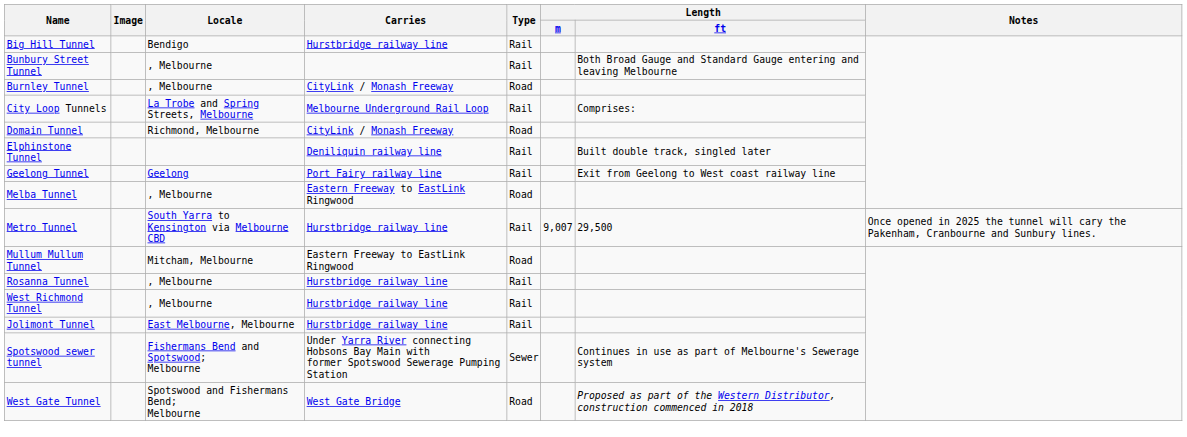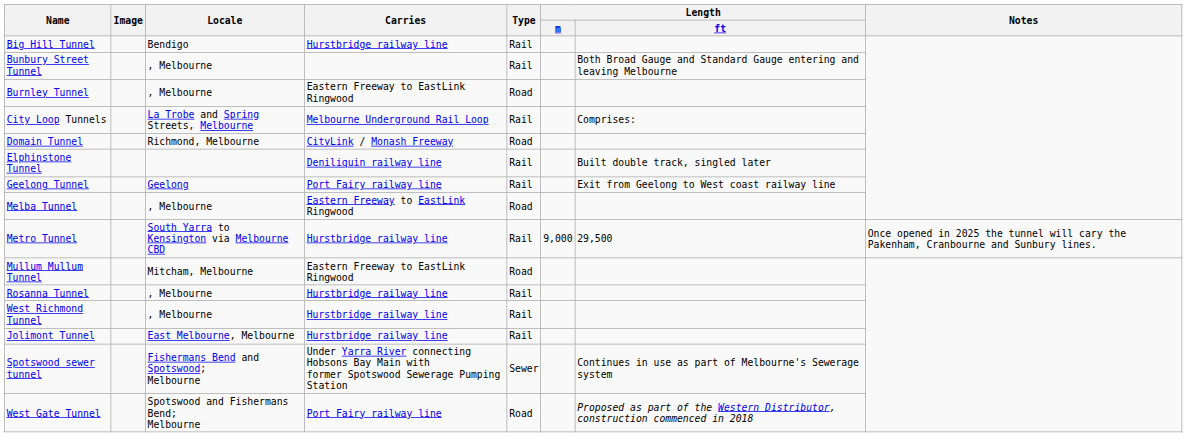(380, 87) CityLink / Monash Freeway -> (386, 93) Eastern Freeway to EastLink Ringwood
(558, 227) 9,007 -> (558, 239) 9,000
(354, 402) West Gate Bridge -> (374, 413) Port Fairy railway line
